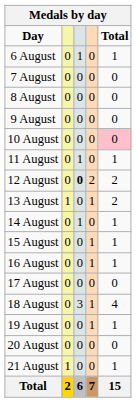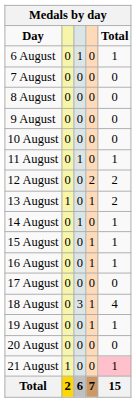(115, 139) pink background -> (115, 139) no background
(80, 180) bold -> (80, 180) normal
(115, 366) no background -> (115, 366) pink background
